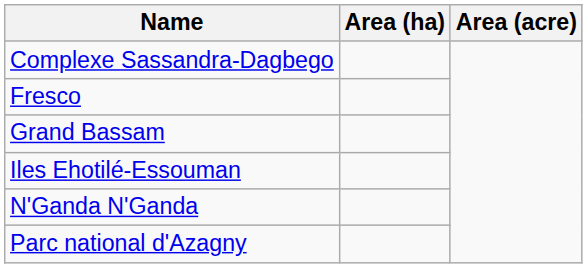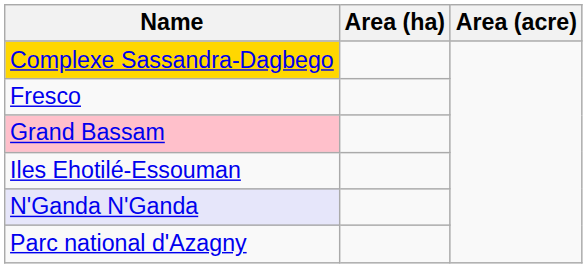(172, 59) no background -> (172, 59) gold background
(87, 133) no background -> (87, 133) pink background
(104, 206) no background -> (104, 206) lavender background
